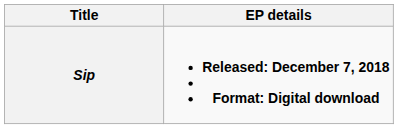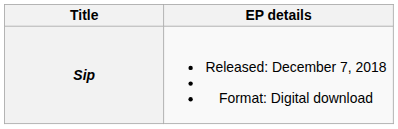(279, 83) bold -> (279, 83) normal
